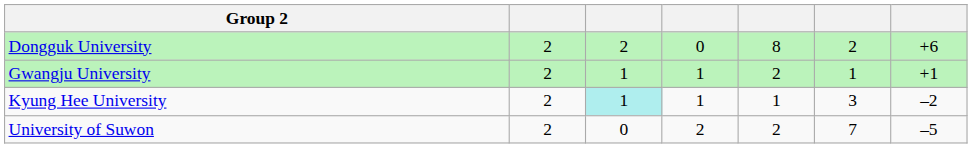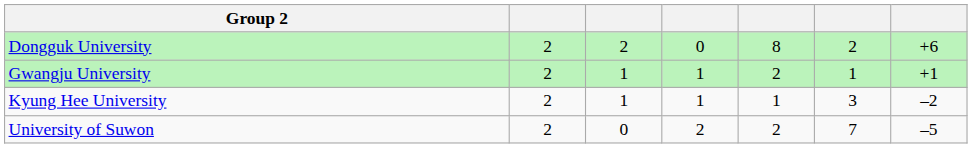(624, 101) paleturquoise background -> (624, 101) no background
